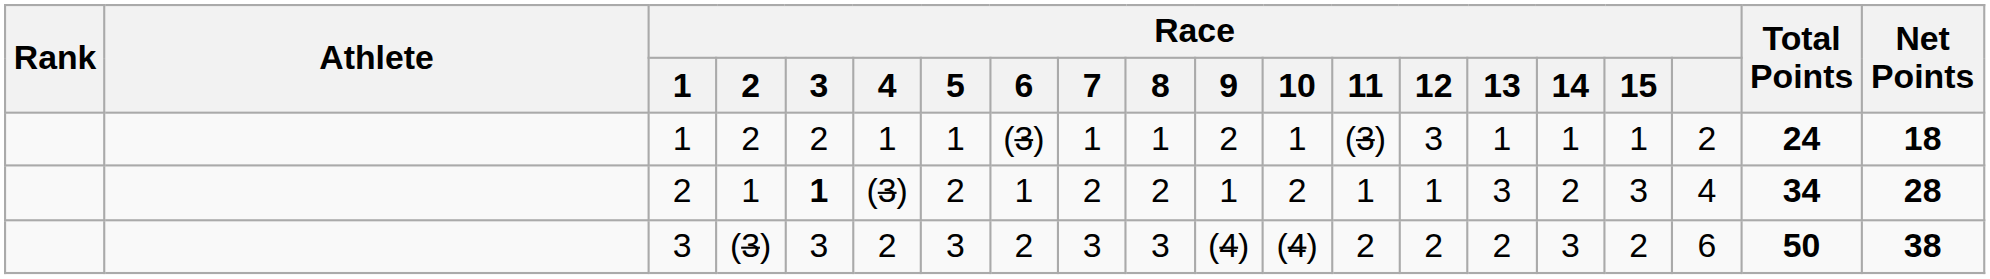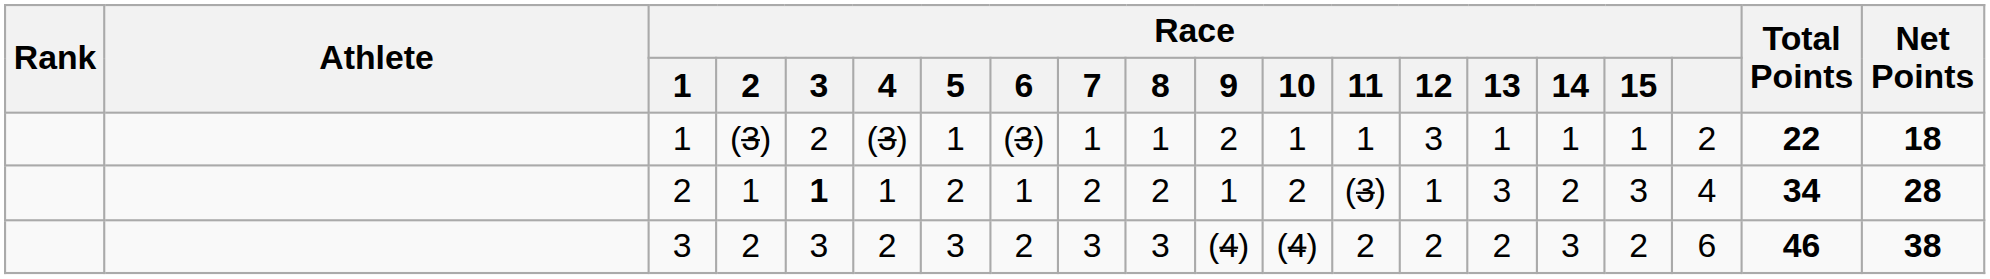(751, 138) 2 -> (751, 138) (3)
(887, 138) 1 -> (887, 138) (3)
(1365, 138) (3) -> (1365, 138) 1
(1802, 138) 24 -> (1802, 138) 22
(887, 191) (3) -> (887, 191) 1
(1365, 191) 1 -> (1365, 191) (3)
(751, 245) (3) -> (751, 245) 2
(1802, 245) 50 -> (1802, 245) 46
